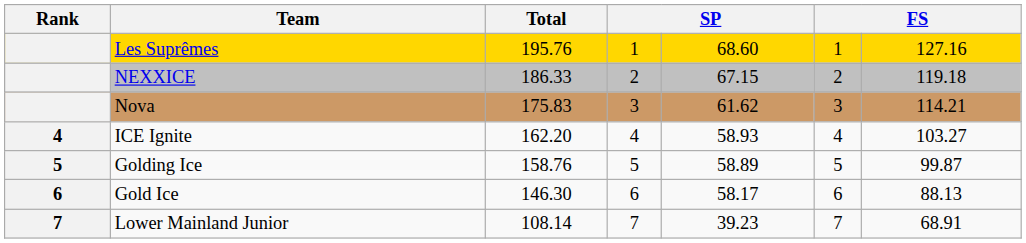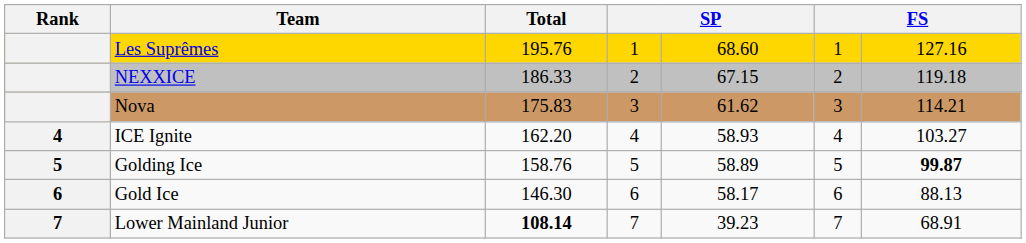(941, 164) normal -> (941, 164) bold
(546, 223) normal -> (546, 223) bold
